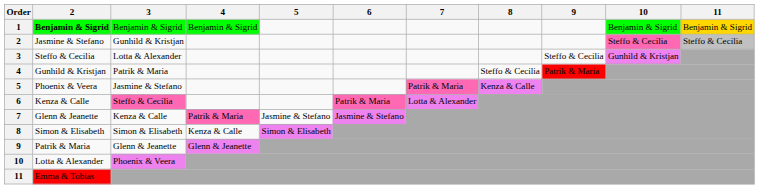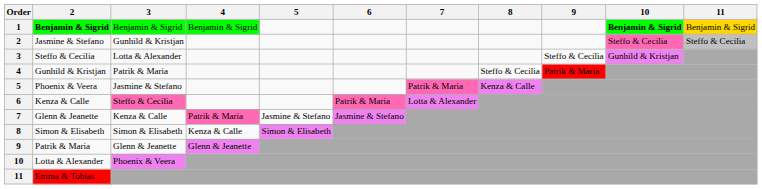(642, 26) normal -> (645, 26) bold
